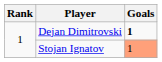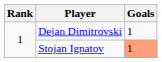(130, 31) bold -> (130, 31) normal
